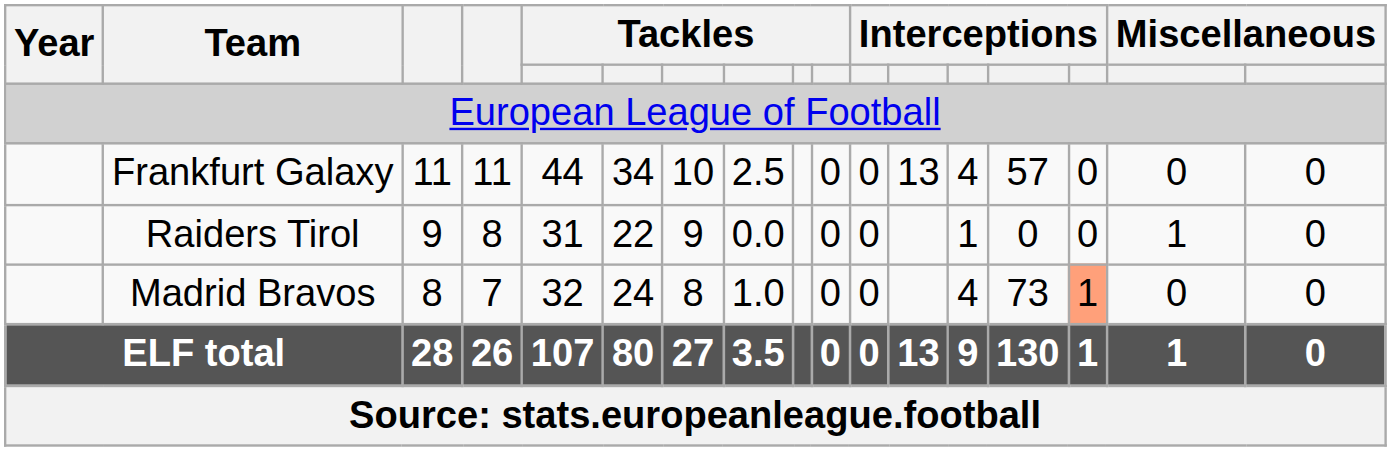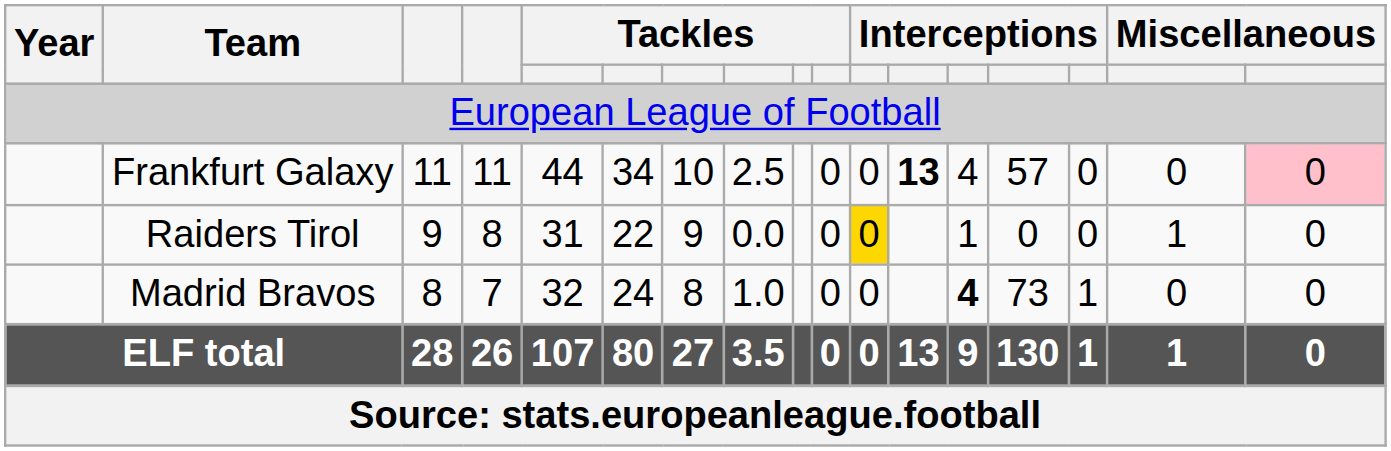(918, 173) normal -> (918, 173) bold
(1315, 173) no background -> (1315, 173) pink background
(869, 233) no background -> (869, 233) gold background
(968, 293) normal -> (968, 293) bold
(1088, 293) lightsalmon background -> (1088, 293) no background
